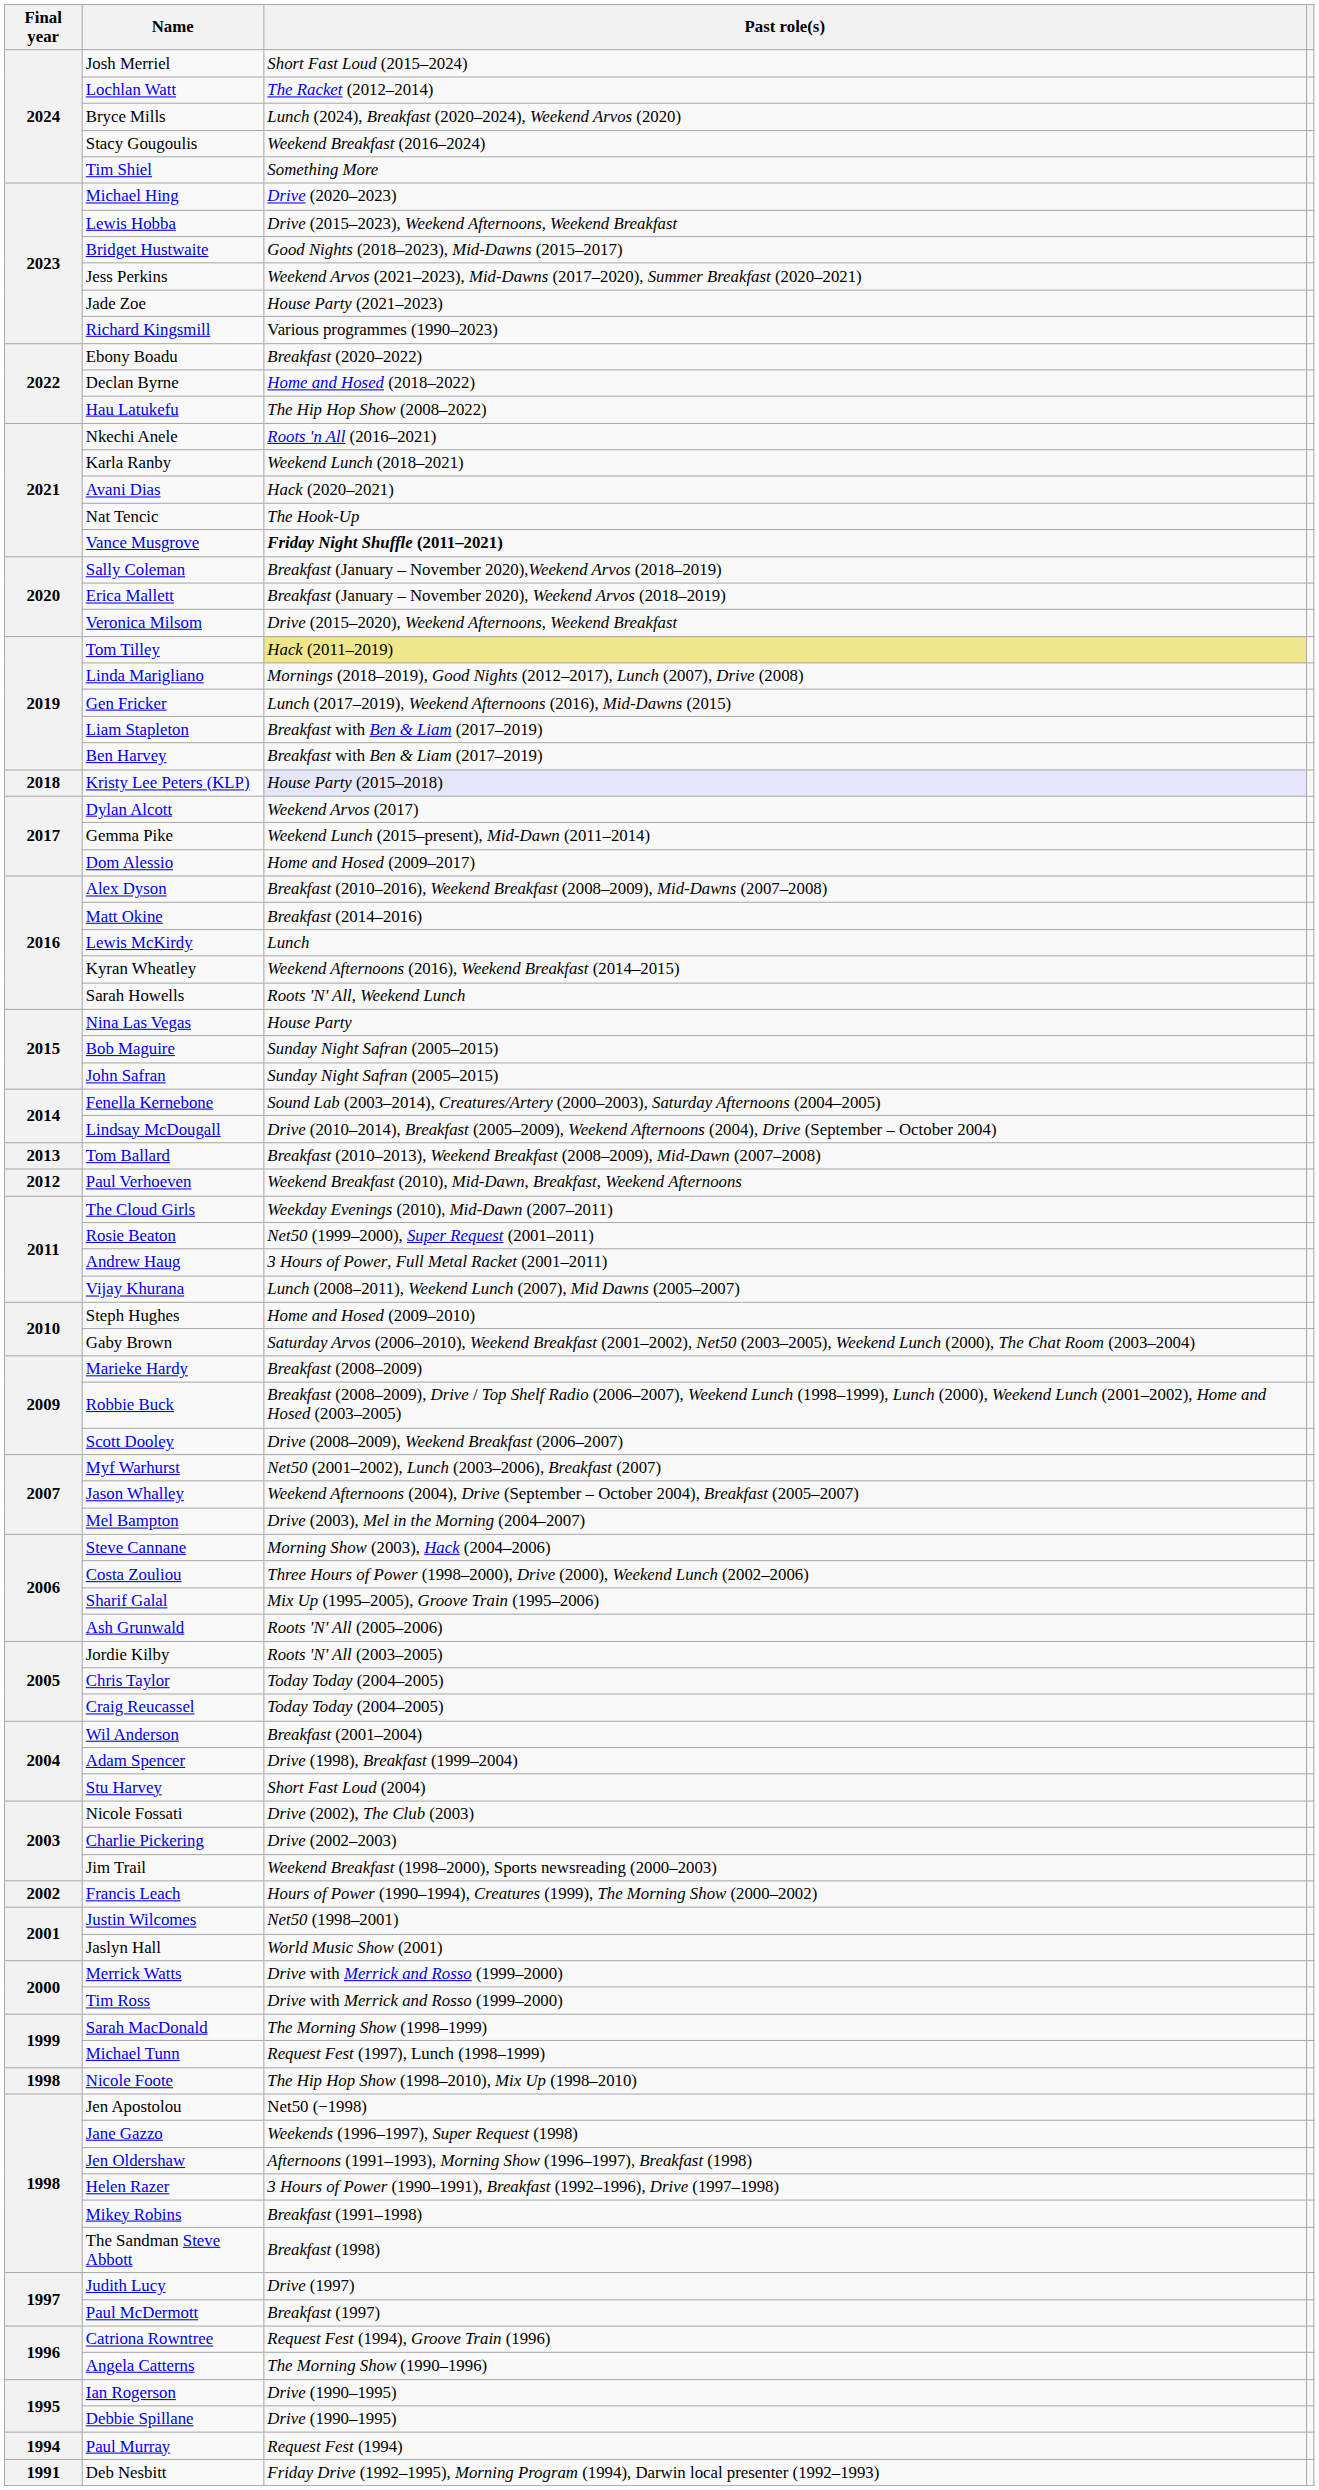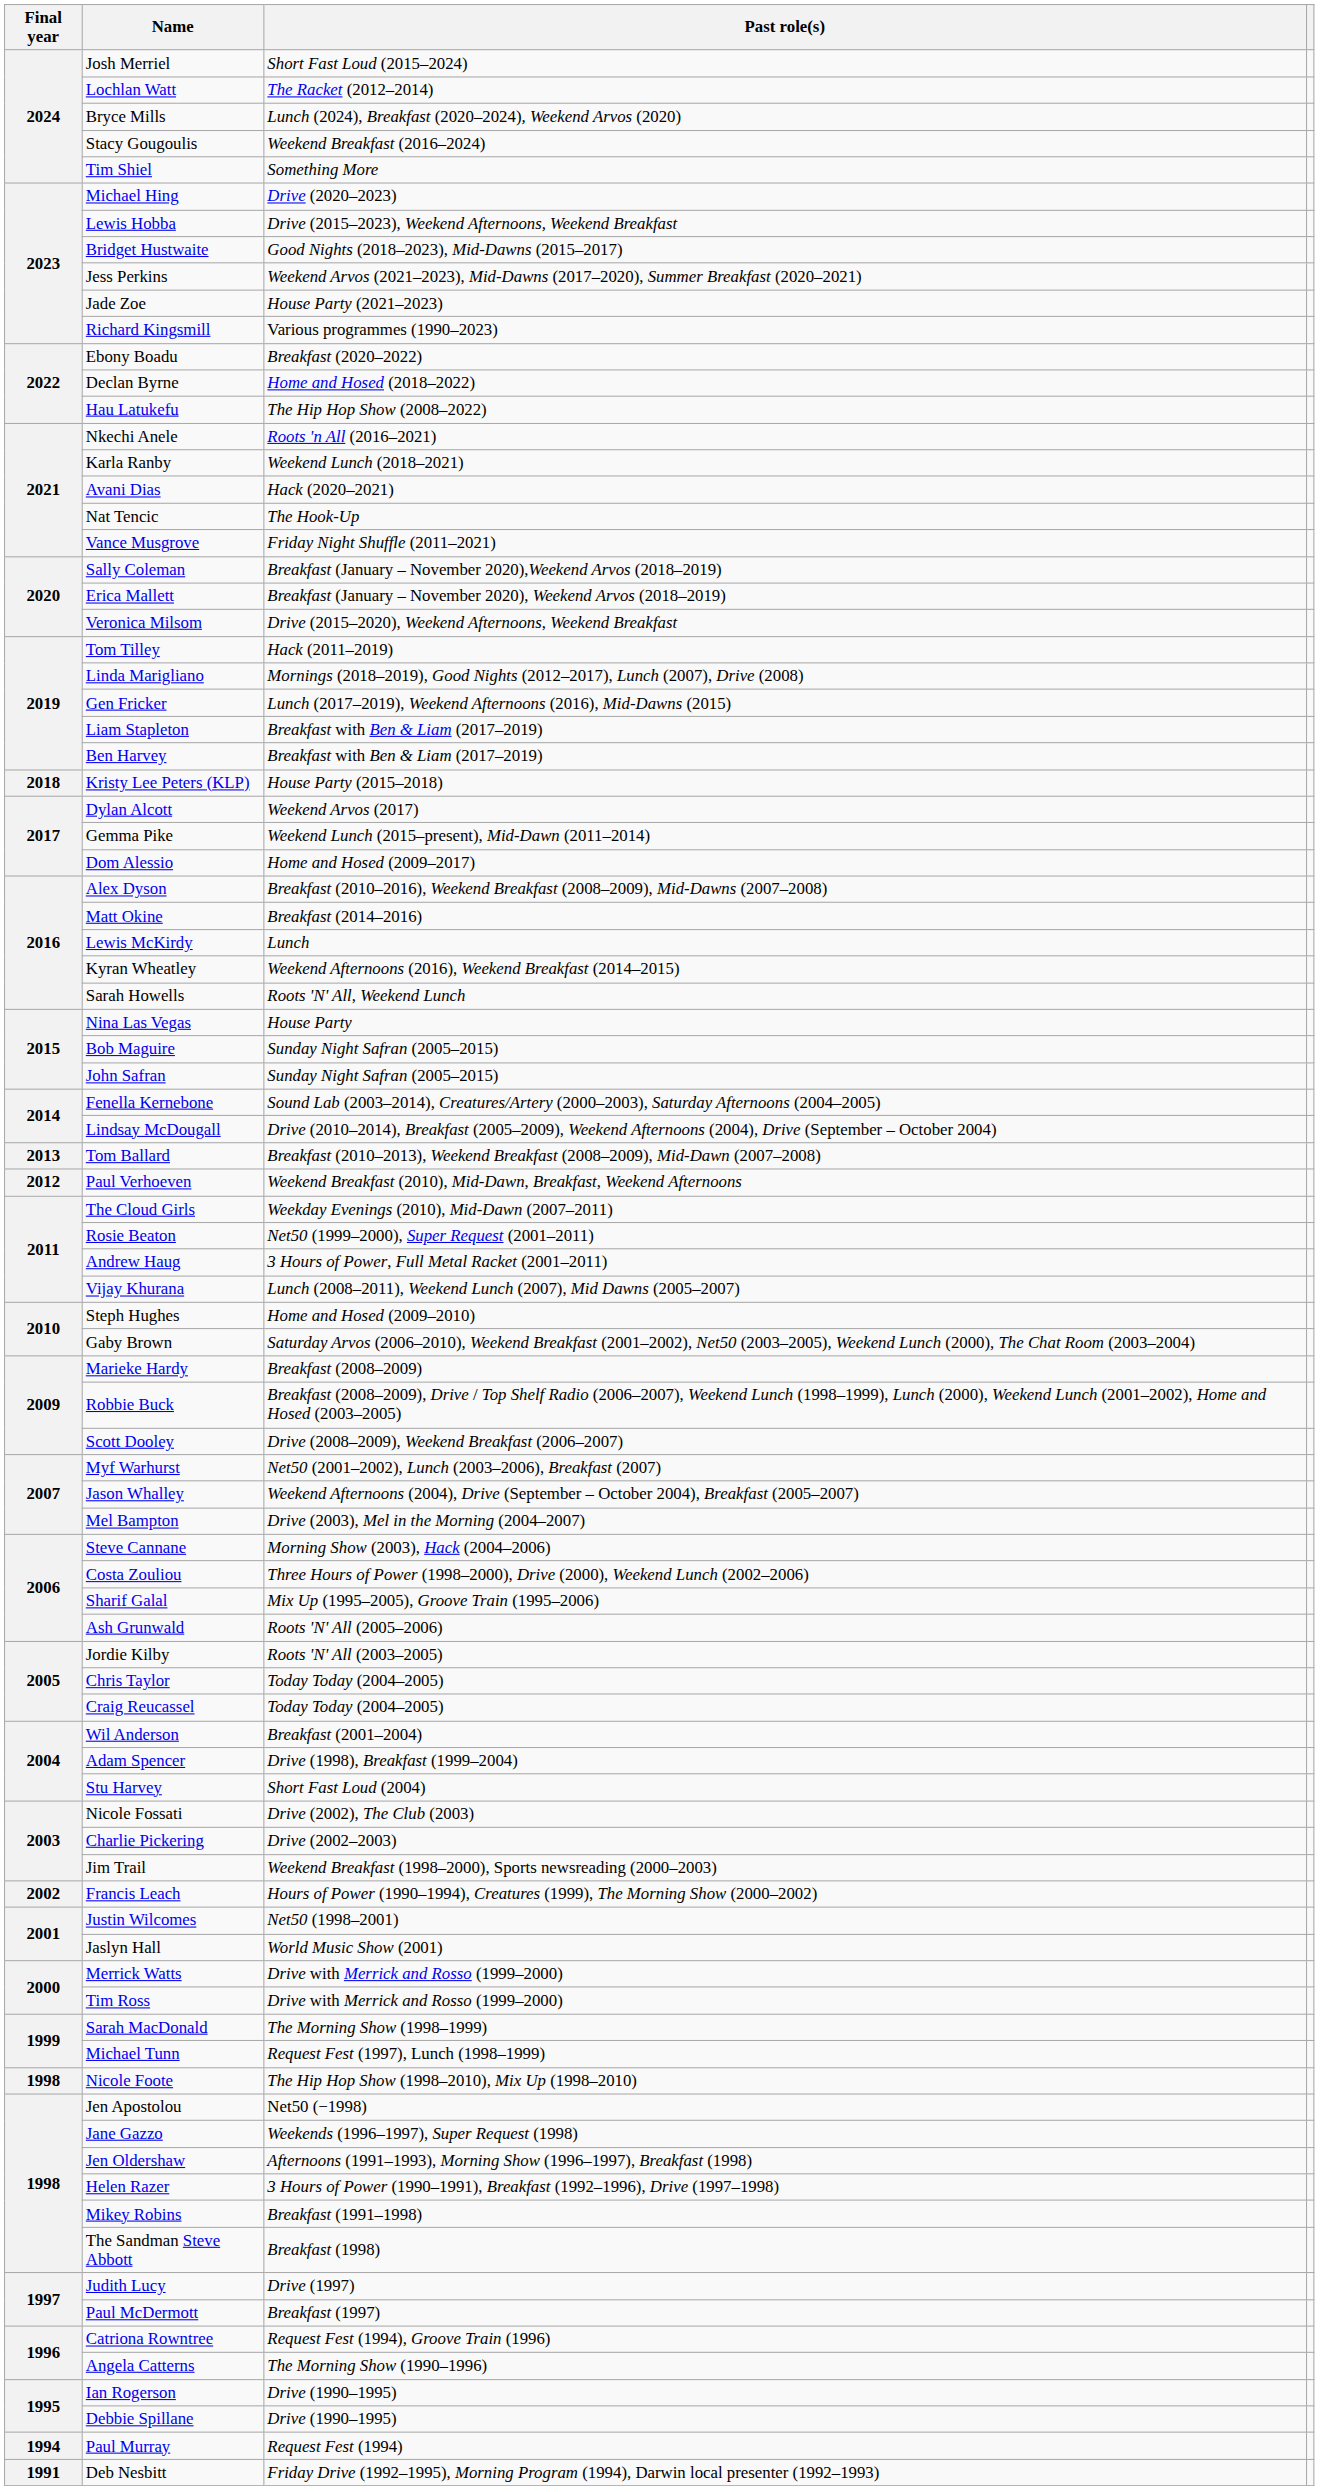(385, 542) bold -> (382, 542) normal
(330, 649) khaki background -> (330, 649) no background
(355, 782) lavender background -> (355, 782) no background
